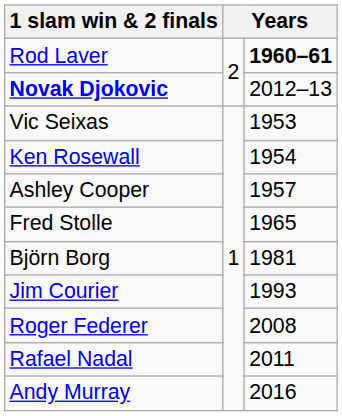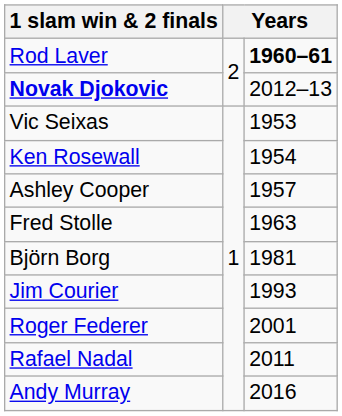(273, 224) 1965 -> (273, 224) 1963
(273, 325) 2008 -> (273, 325) 2001
